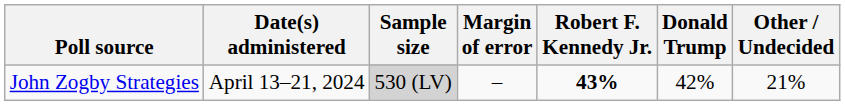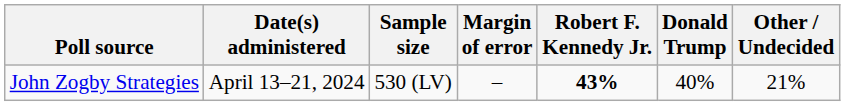(413, 82) lightgrey background -> (413, 82) no background
(695, 82) 42% -> (695, 82) 40%
